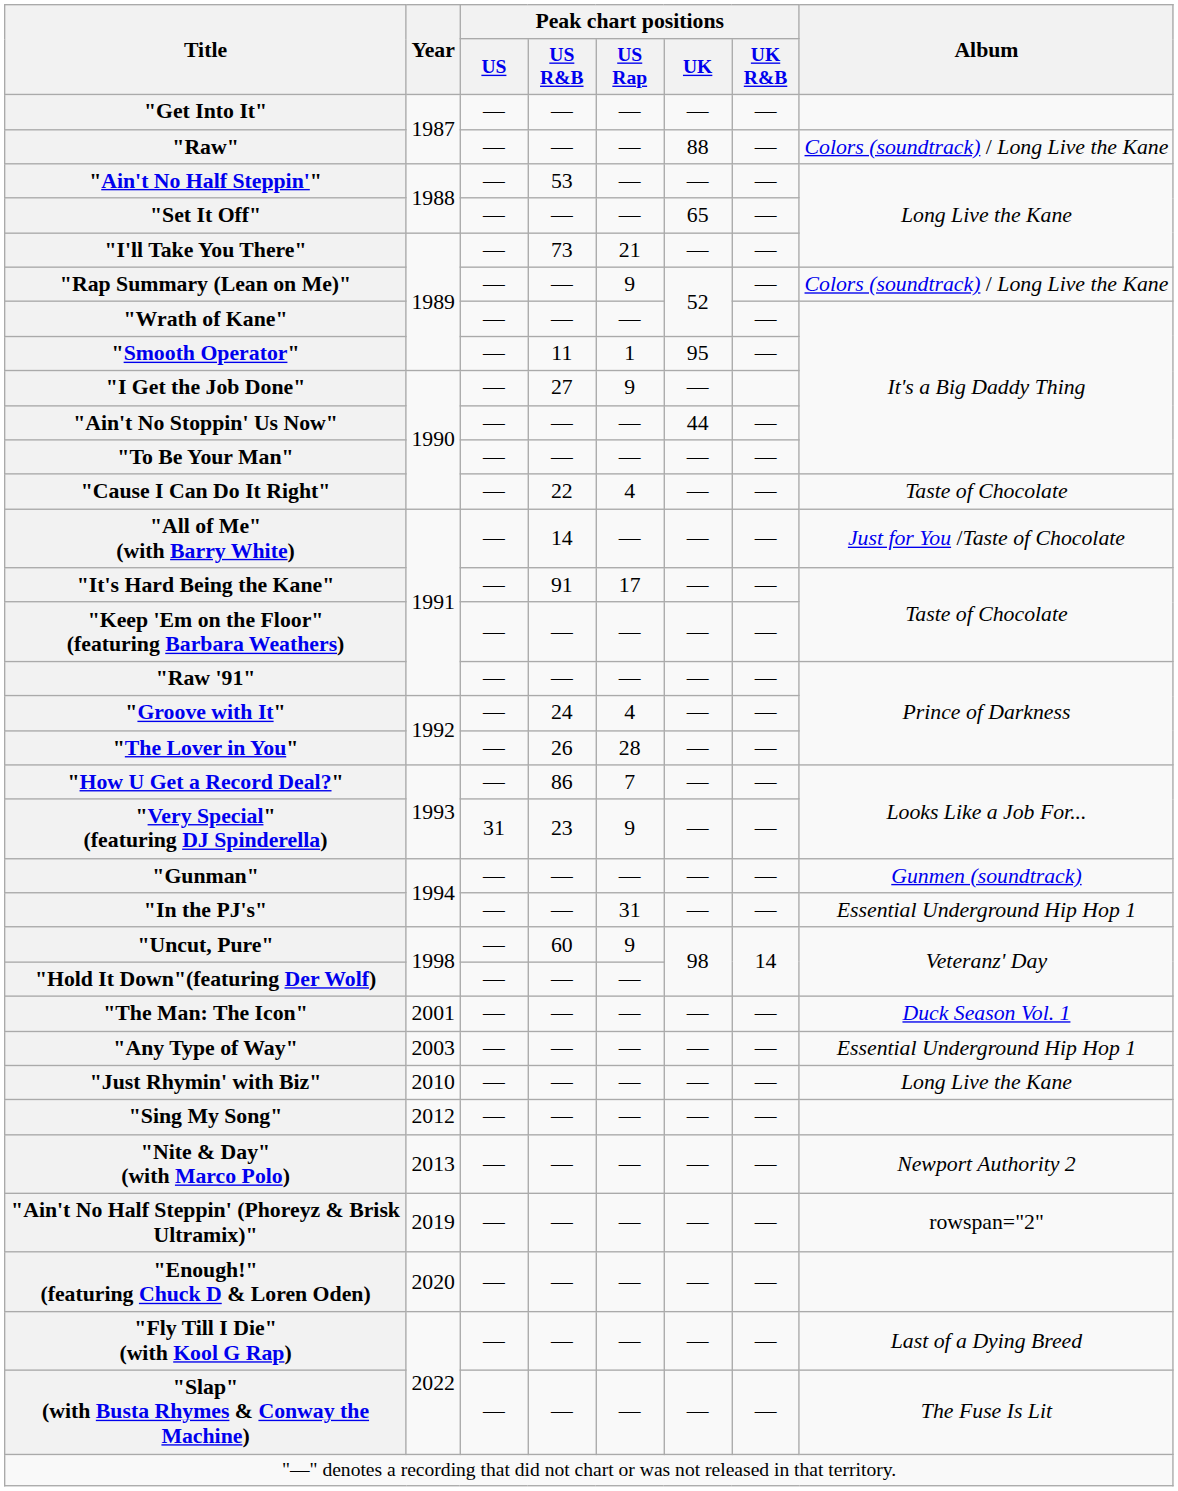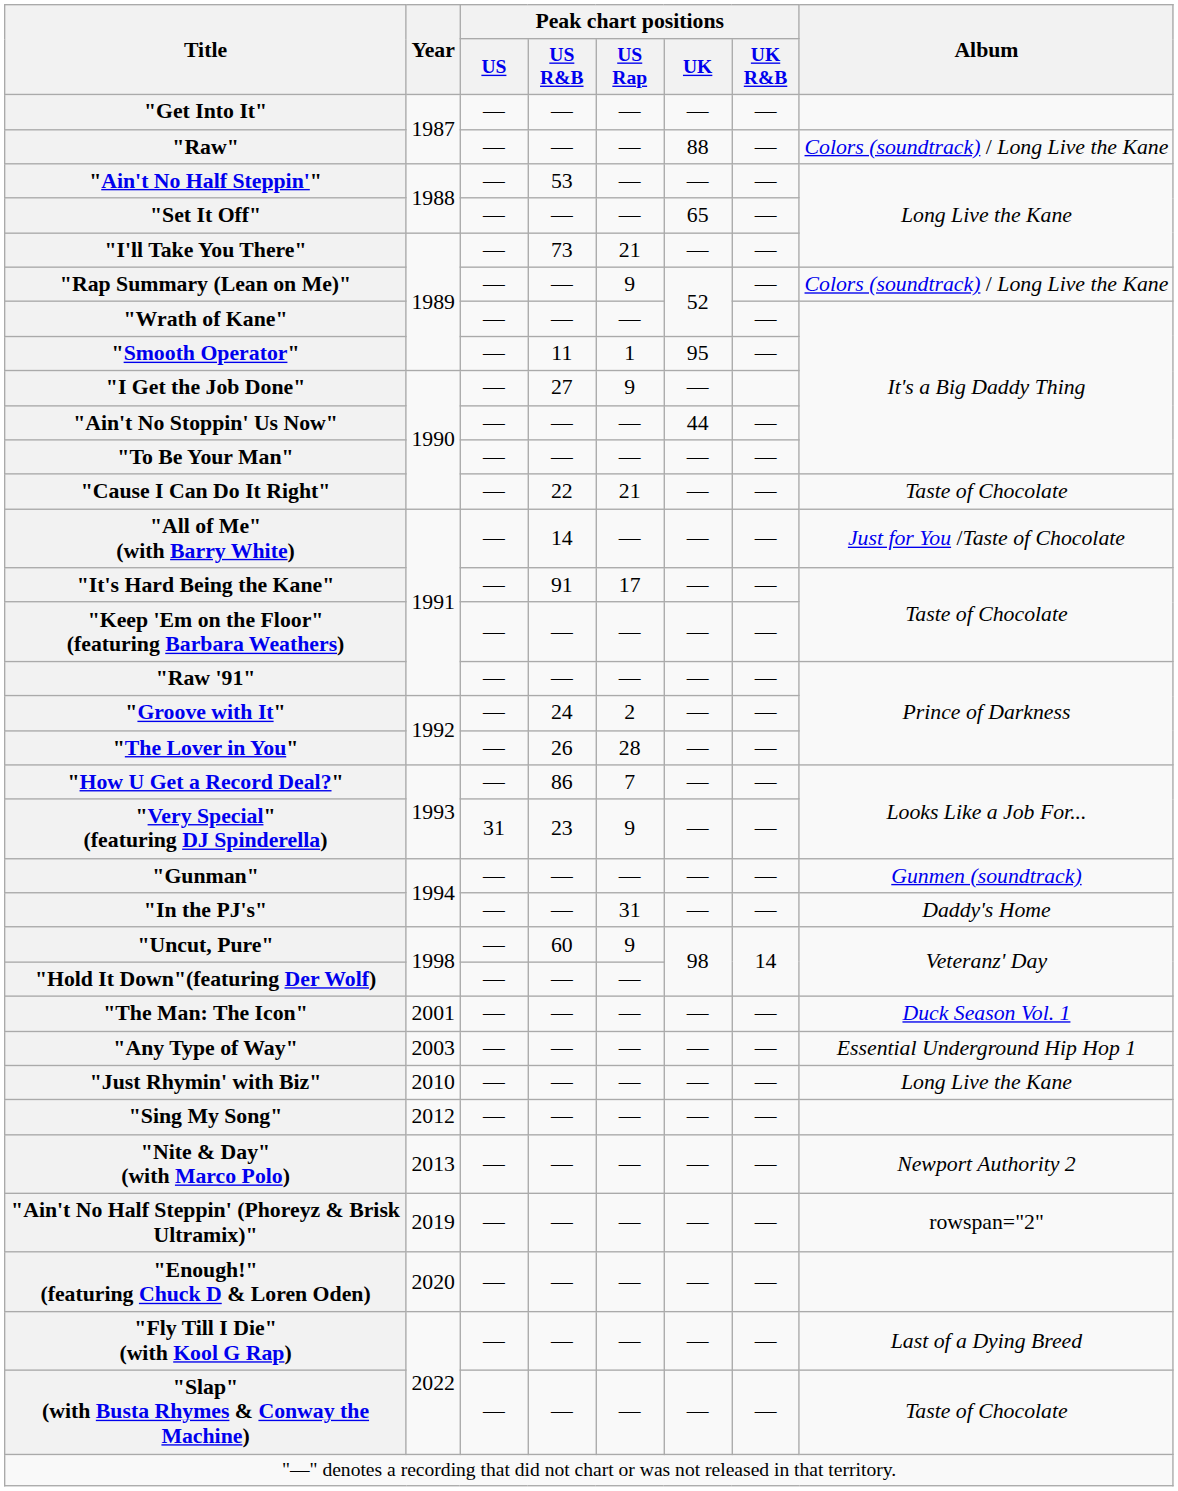(630, 491) 4 -> (630, 491) 21
(630, 712) 4 -> (630, 712) 2
(986, 909) Essential Underground Hip Hop 1 -> (986, 909) Daddy's Home
(986, 1411) The Fuse Is Lit -> (986, 1411) Taste of Chocolate
